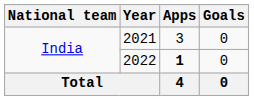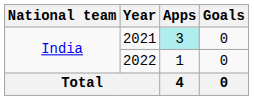(180, 39) no background -> (180, 39) paleturquoise background
(180, 61) bold -> (180, 61) normal
